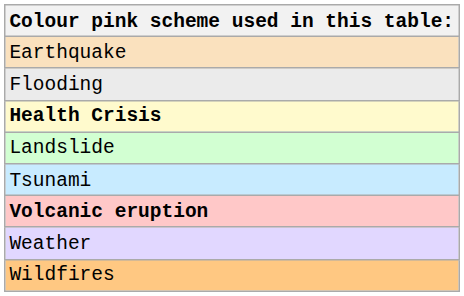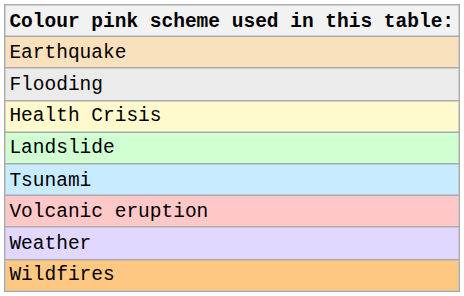(85, 116) bold -> (85, 116) normal
(109, 211) bold -> (109, 211) normal
